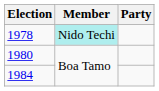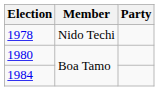(86, 34) paleturquoise background -> (86, 34) no background
